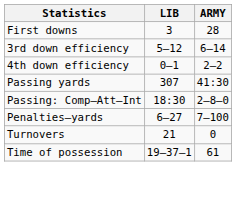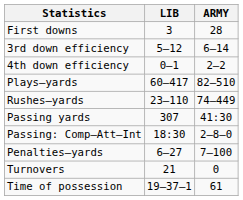+ row: (42, 83)
+ row: (45, 100)
